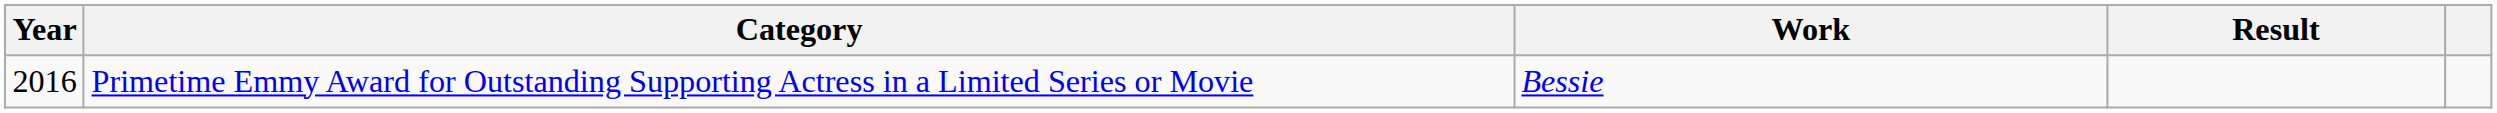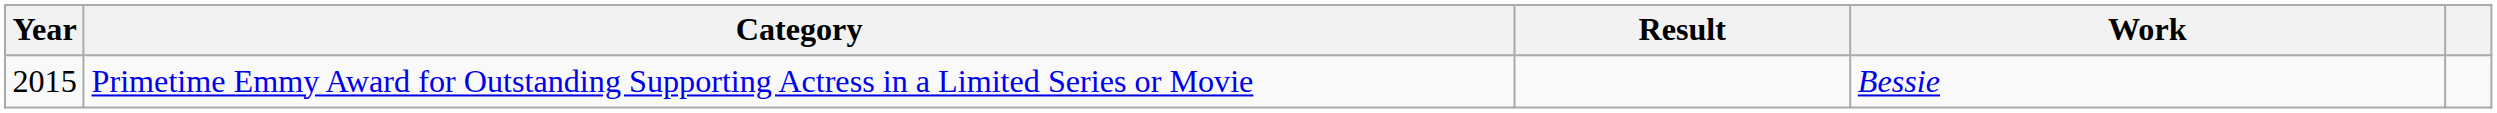columns swapped: (1811, 30) <-> (2276, 30)
(45, 81) 2016 -> (45, 81) 2015
